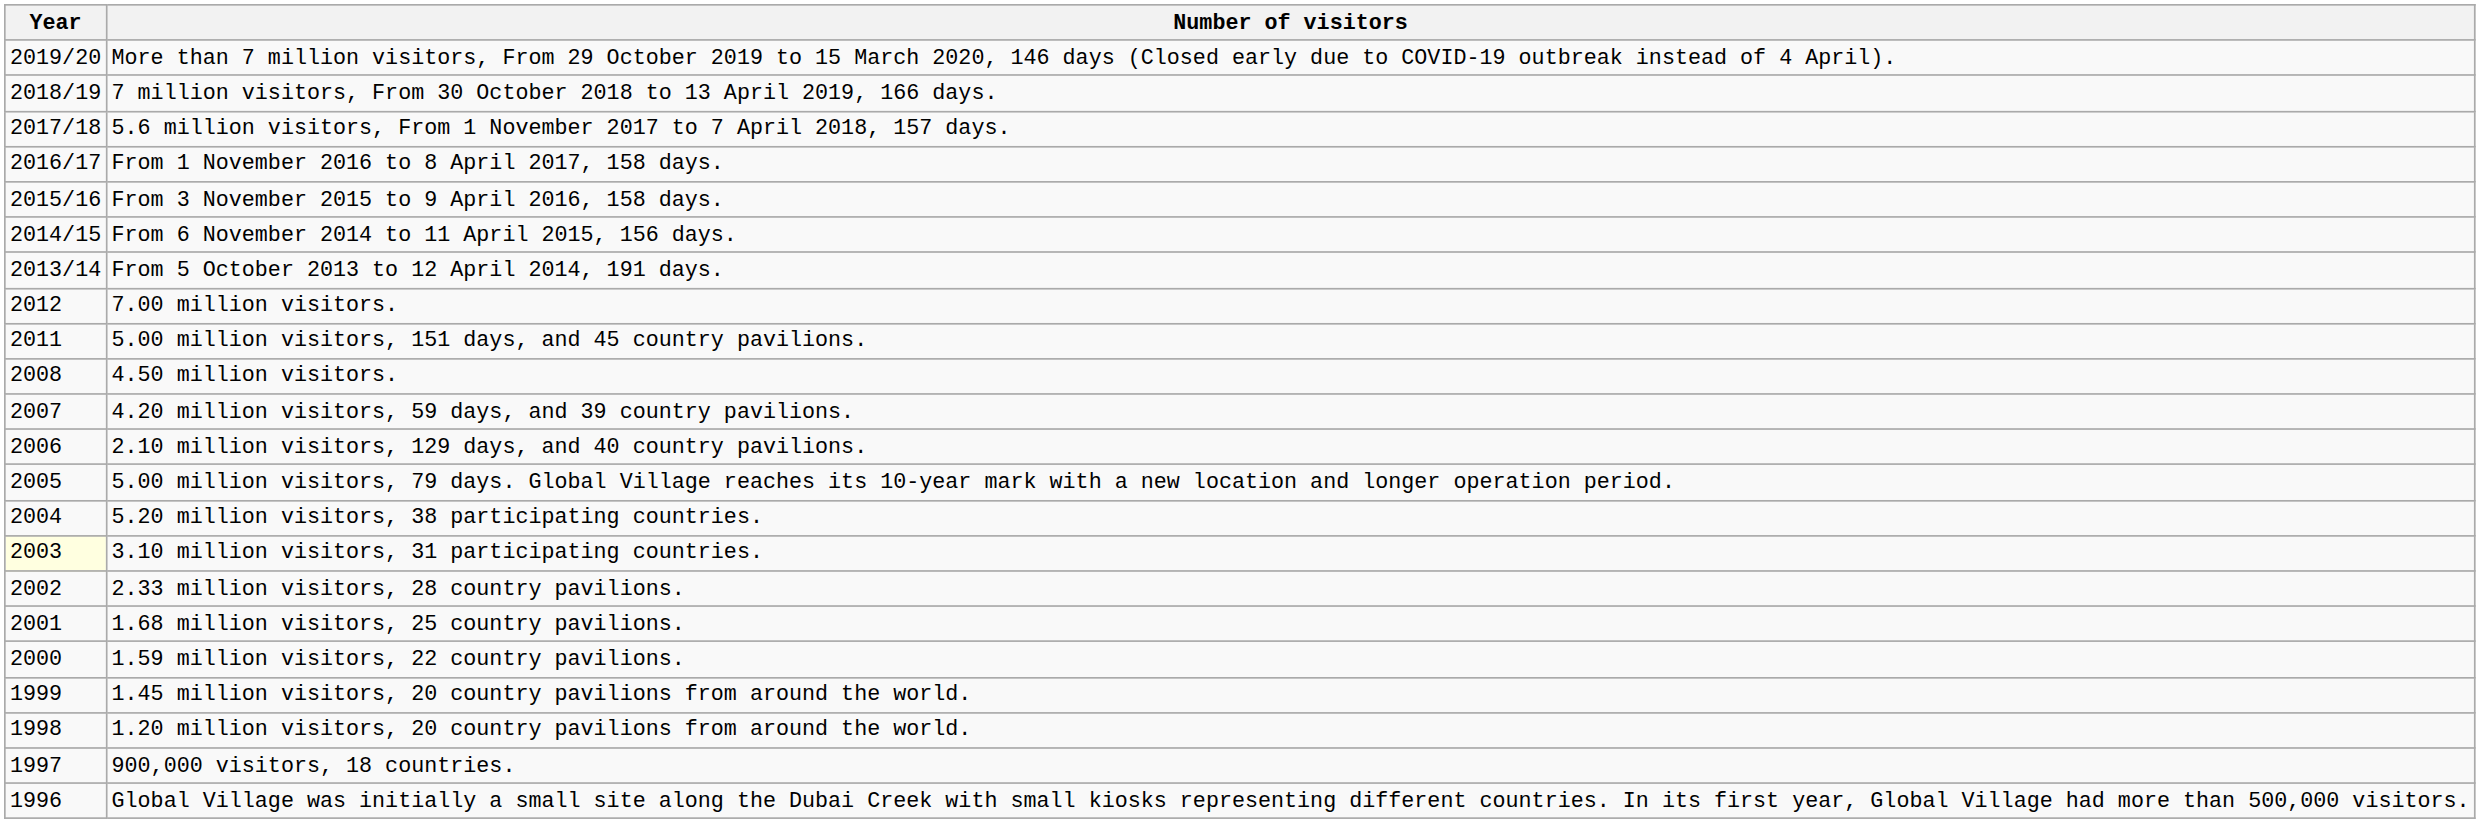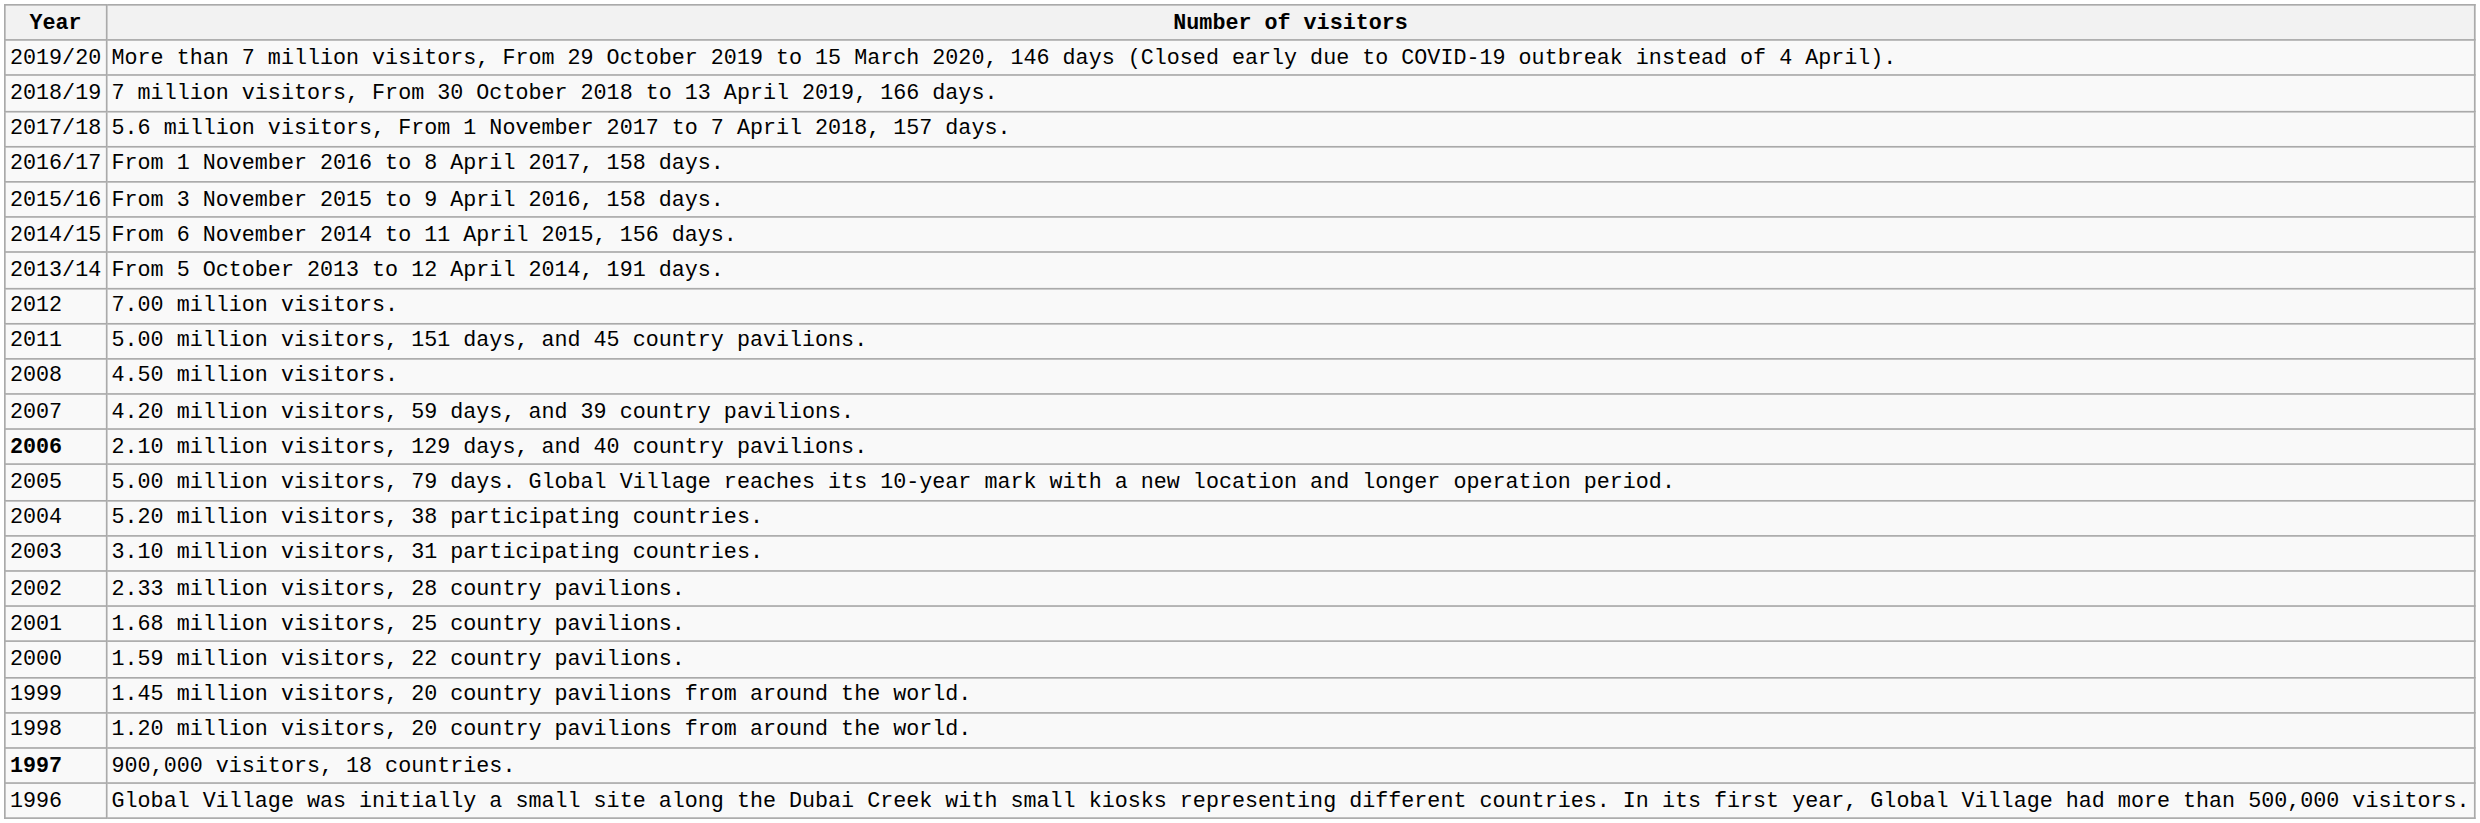(36, 447) normal -> (36, 447) bold
(36, 553) lightyellow background -> (36, 553) no background
(36, 766) normal -> (36, 766) bold
